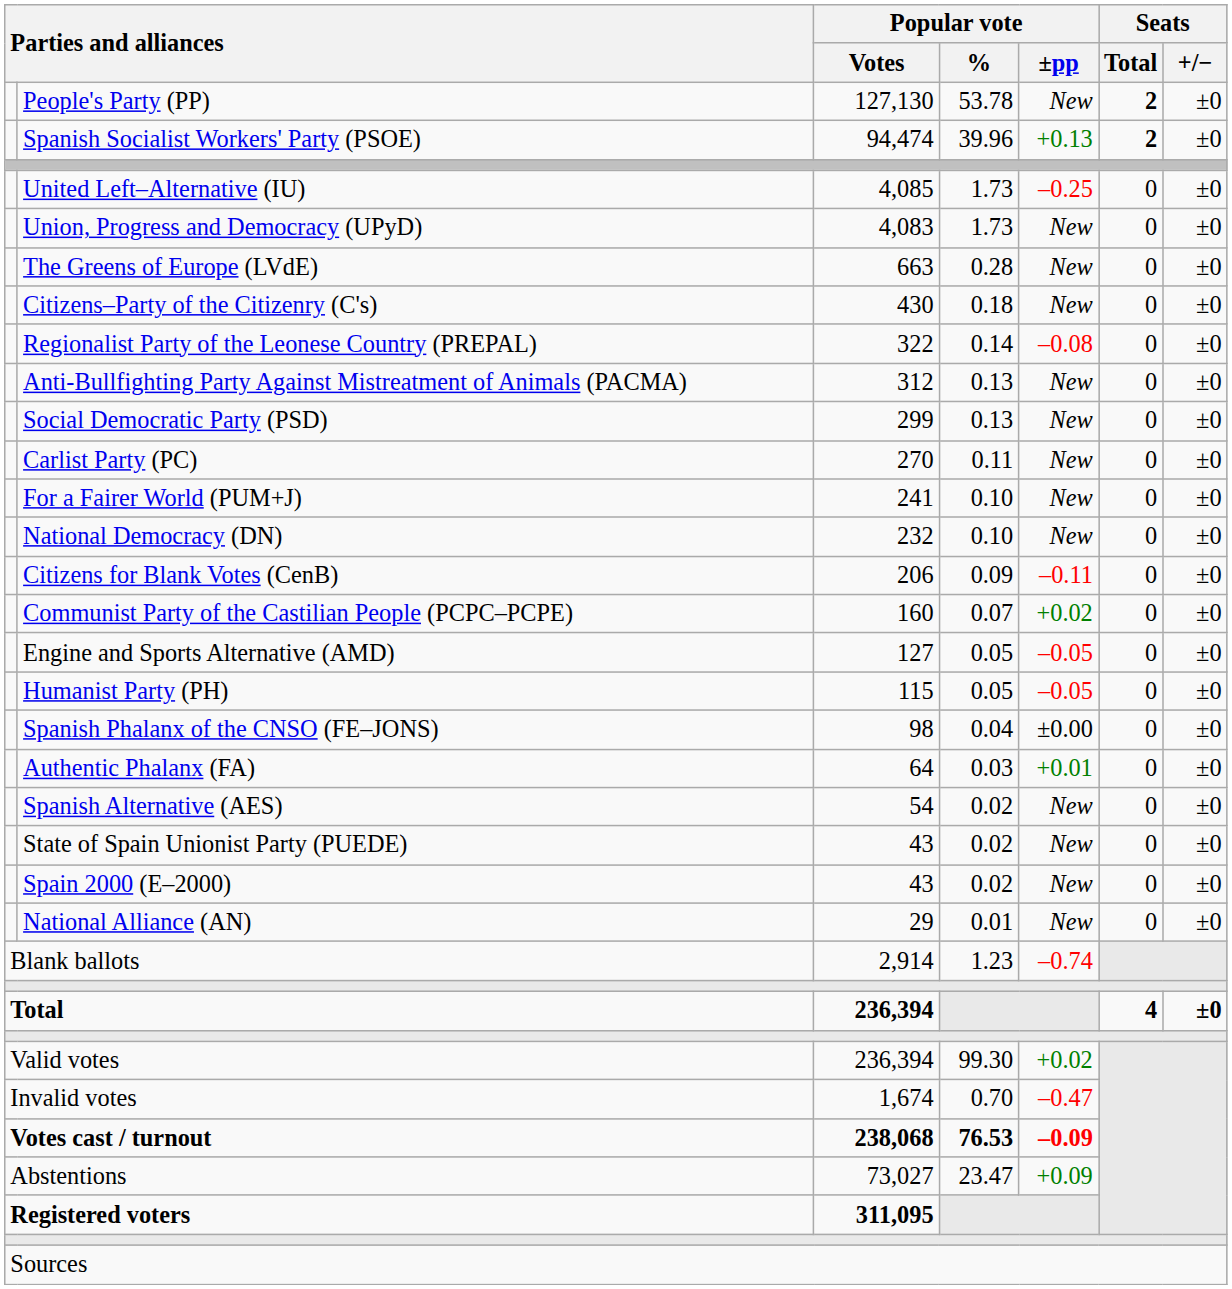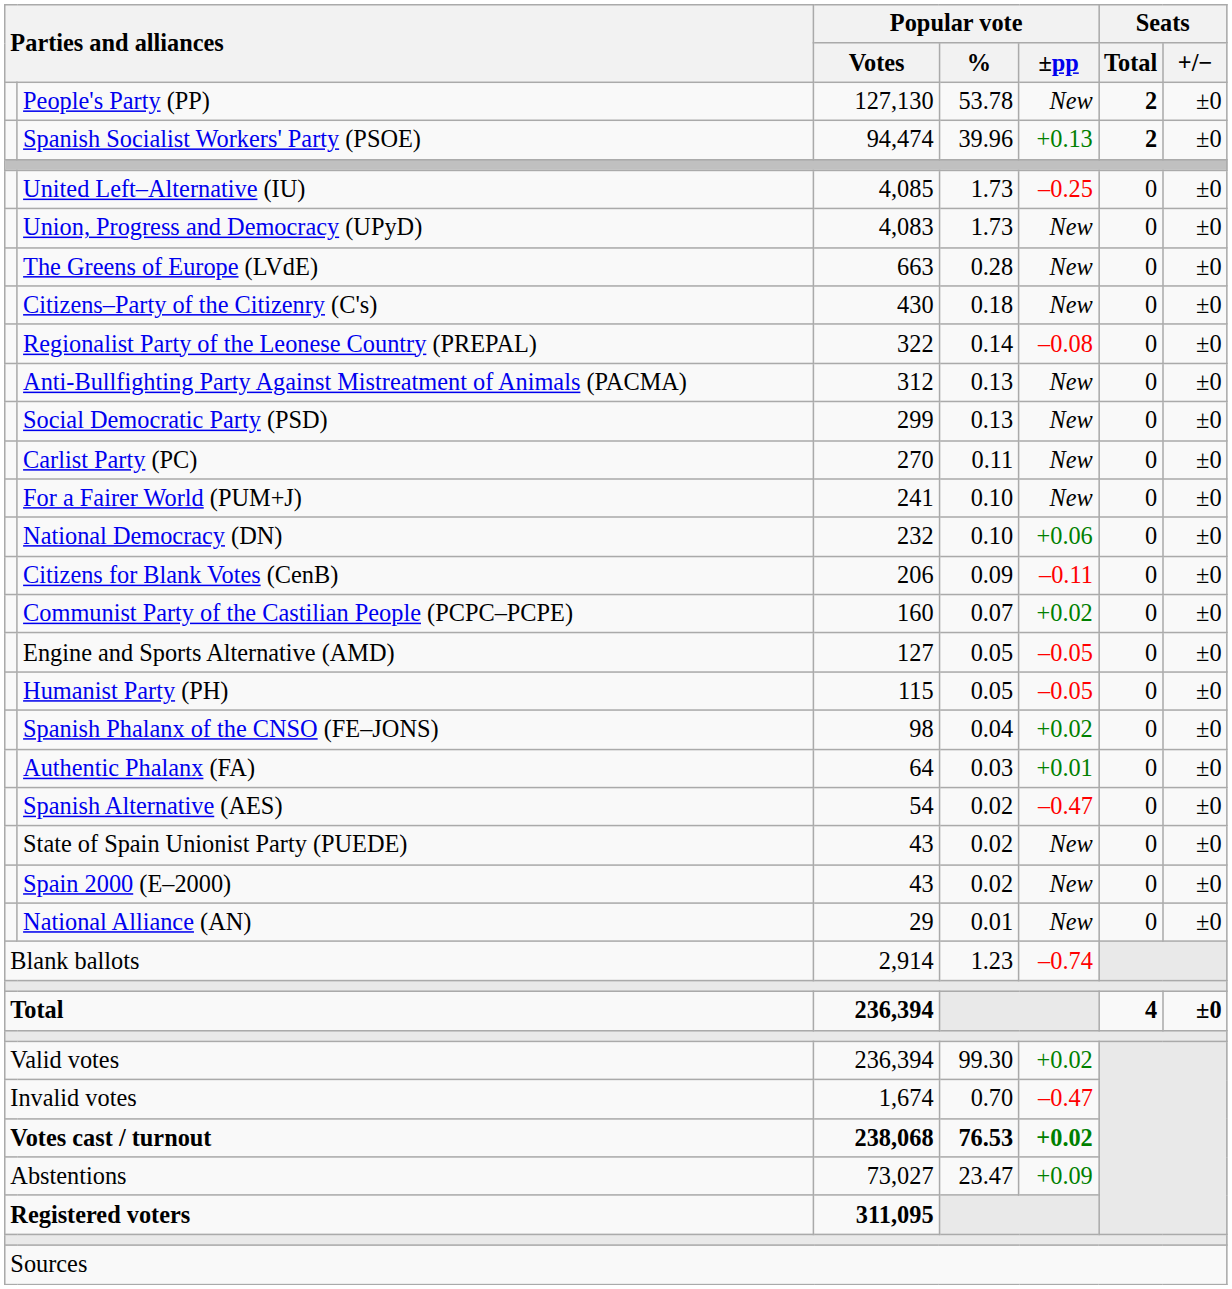(1071, 536) New -> (1065, 536) +0.06
(1065, 729) ±0.00 -> (1065, 729) +0.02
(1071, 806) New -> (1065, 806) –0.47
(1065, 1137) –0.09 -> (1065, 1137) +0.02
